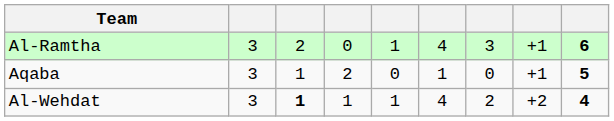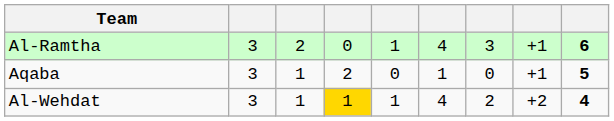(300, 102) bold -> (300, 102) normal
(347, 102) no background -> (347, 102) gold background
